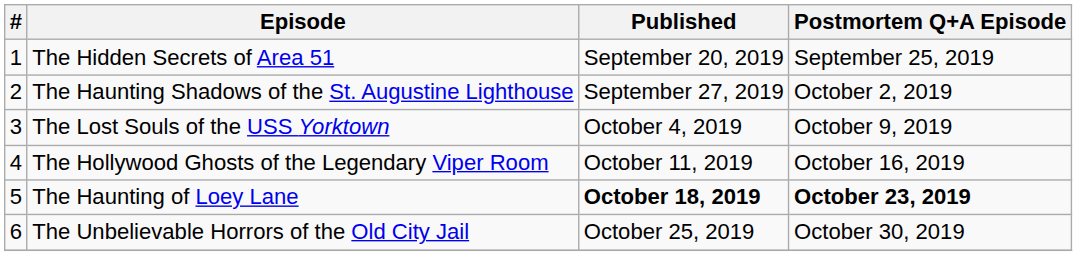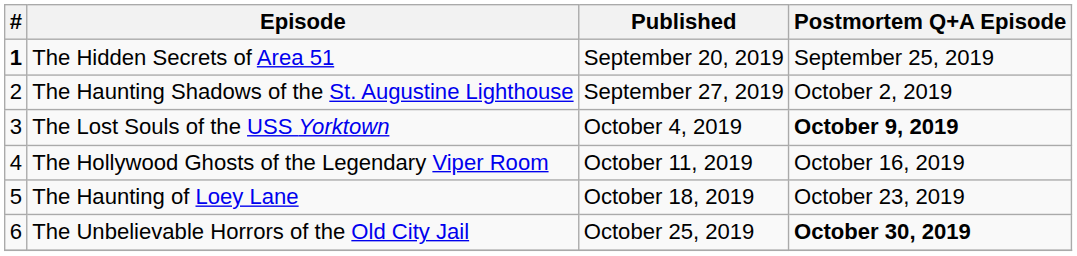(16, 57) normal -> (16, 57) bold
(873, 127) normal -> (876, 127) bold
(672, 197) bold -> (669, 197) normal
(882, 197) bold -> (879, 197) normal
(879, 232) normal -> (882, 232) bold
